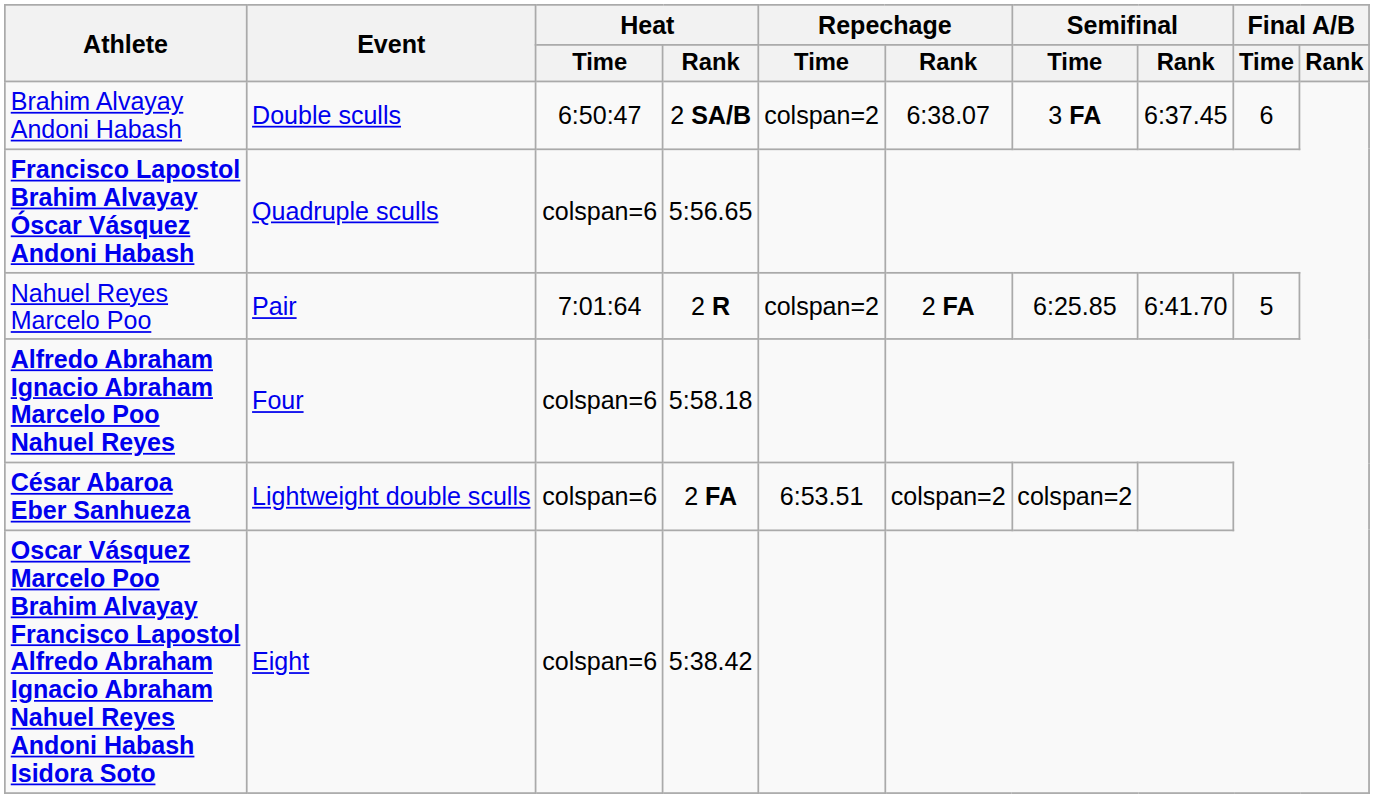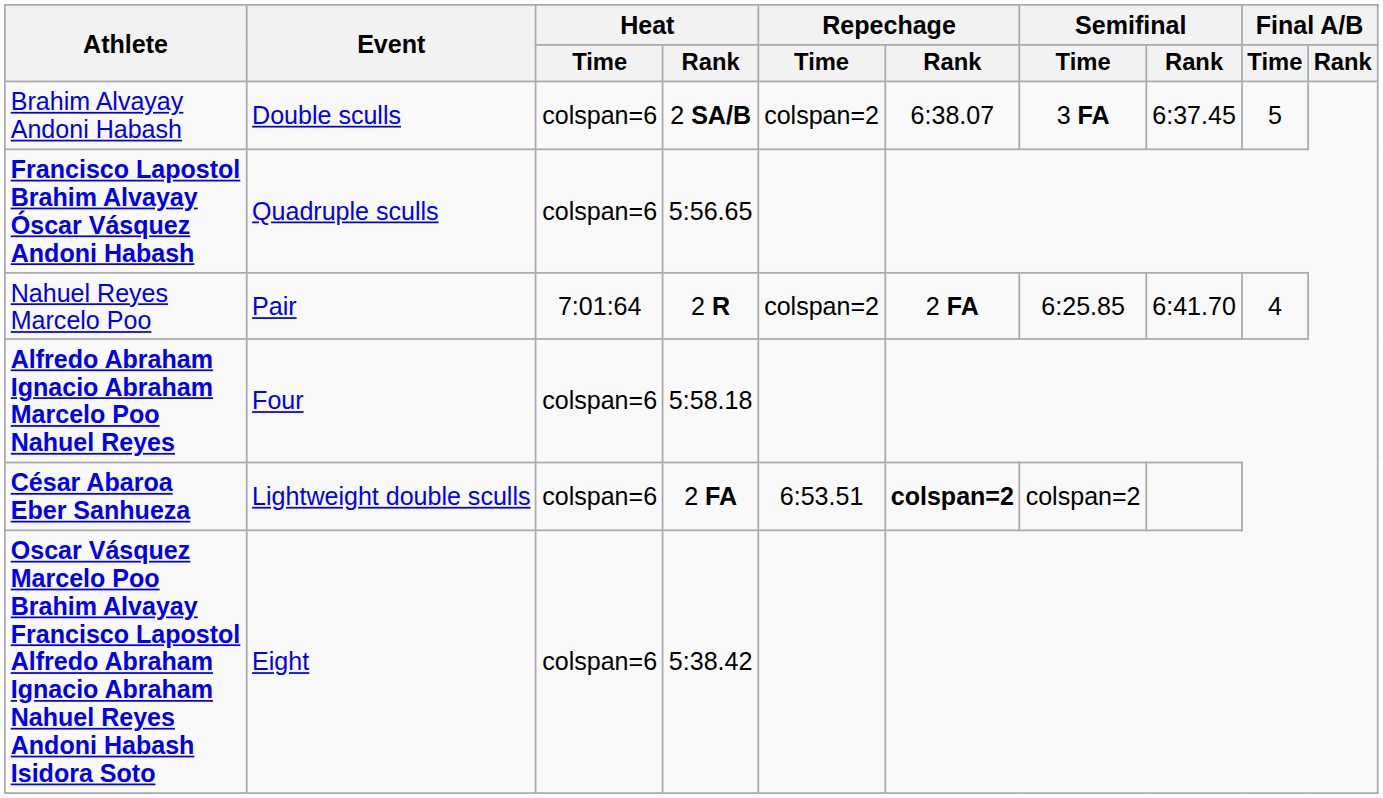(600, 116) 6:50:47 -> (600, 116) colspan=6
(1267, 116) 6 -> (1275, 116) 5
(1267, 306) 5 -> (1275, 306) 4
(948, 497) normal -> (952, 497) bold
